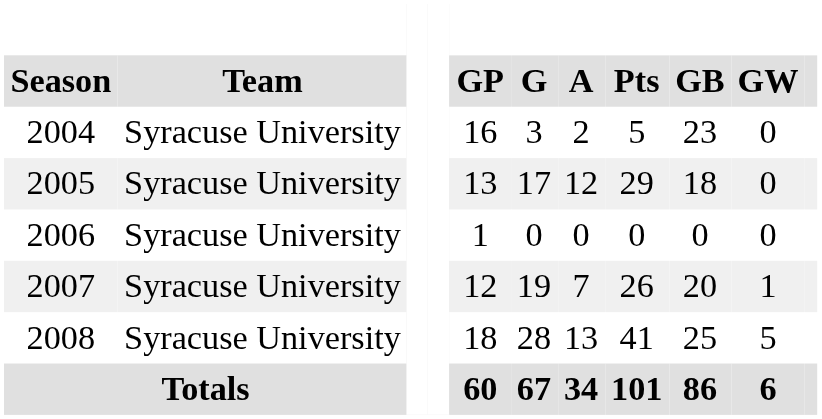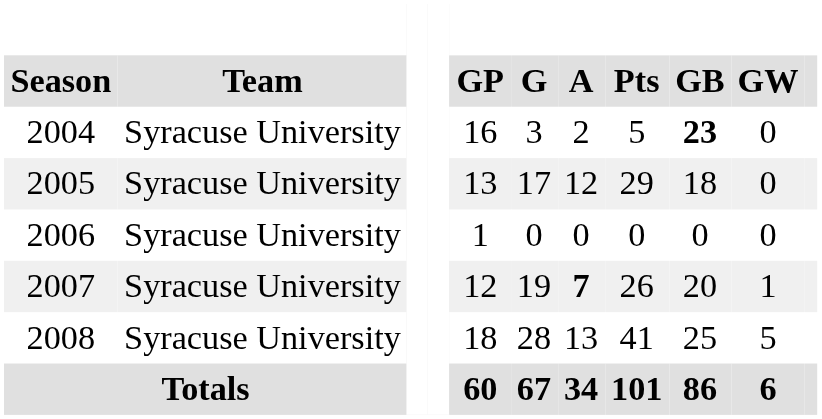(700, 131) normal -> (700, 131) bold
(581, 285) normal -> (581, 285) bold
